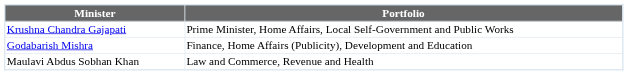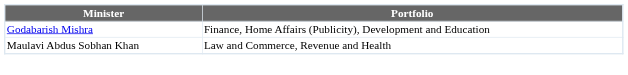- row: (67, 29)
